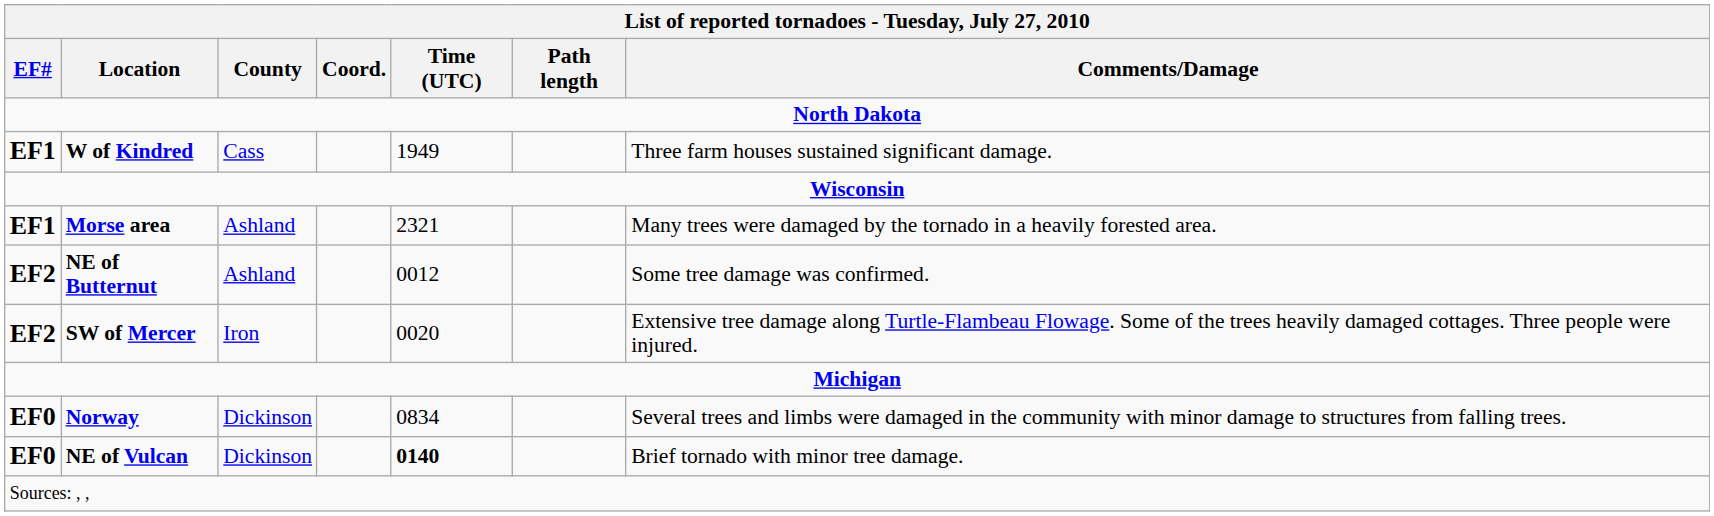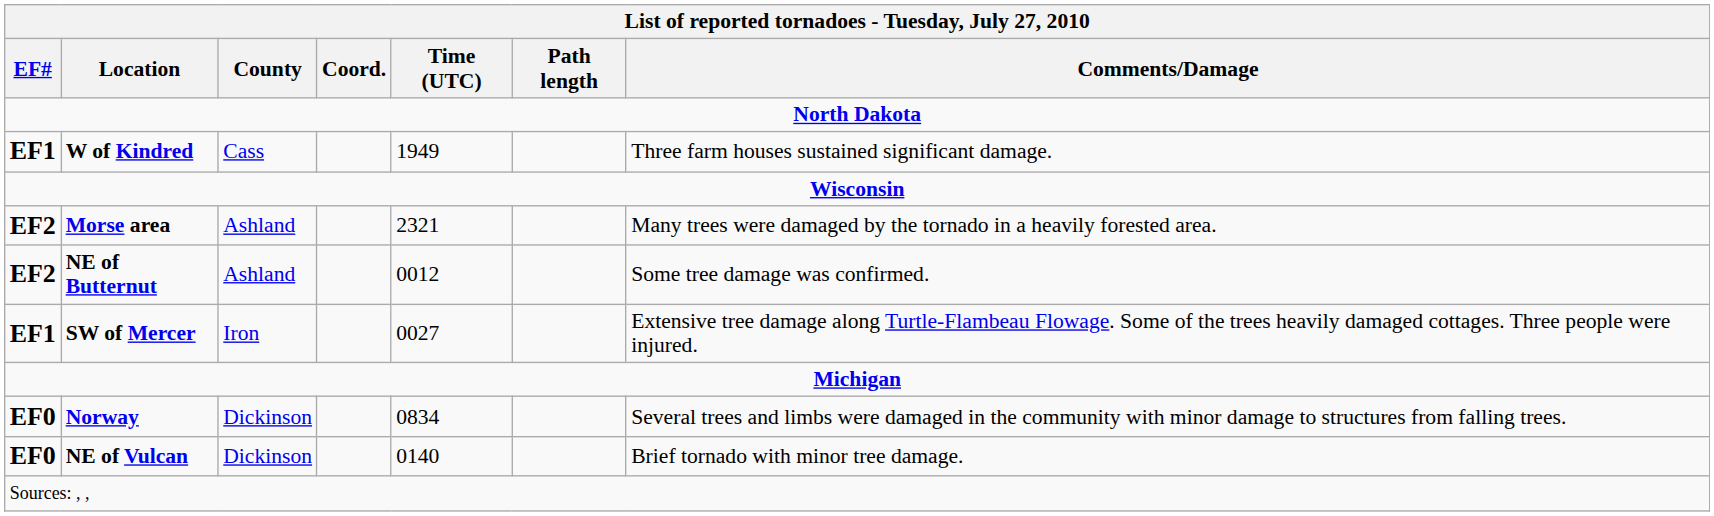(33, 225) EF1 -> (33, 225) EF2
(33, 332) EF2 -> (33, 332) EF1
(418, 332) 0020 -> (418, 332) 0027
(418, 455) bold -> (418, 455) normal
